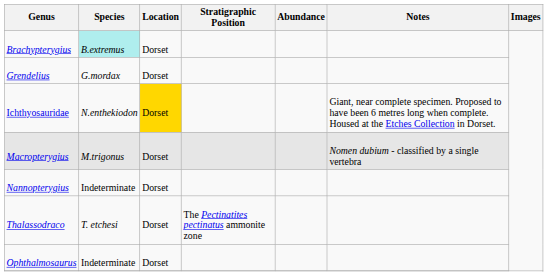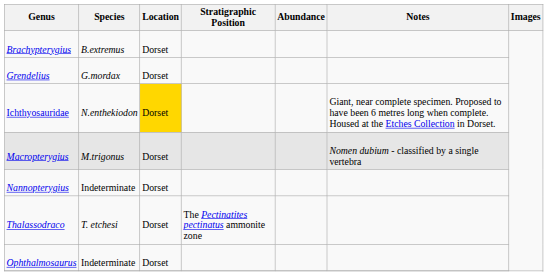(103, 49) paleturquoise background -> (103, 49) no background
